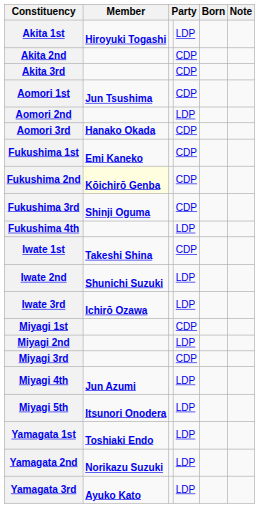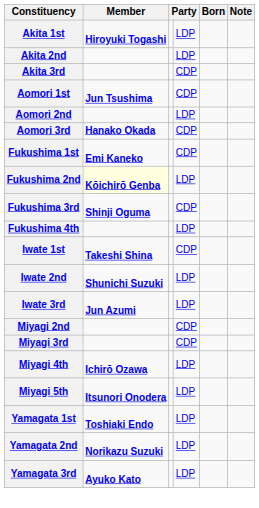(186, 55) CDP -> (186, 55) LDP
(186, 180) CDP -> (186, 180) LDP
(116, 311) Ichirō Ozawa -> (111, 311) Jun Azumi
- row: (44, 327)
(186, 343) LDP -> (186, 327) CDP
(111, 386) Jun Azumi -> (116, 370) Ichirō Ozawa
